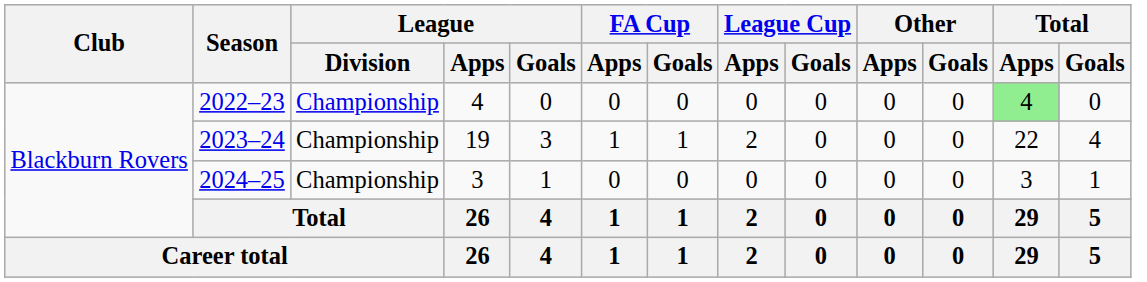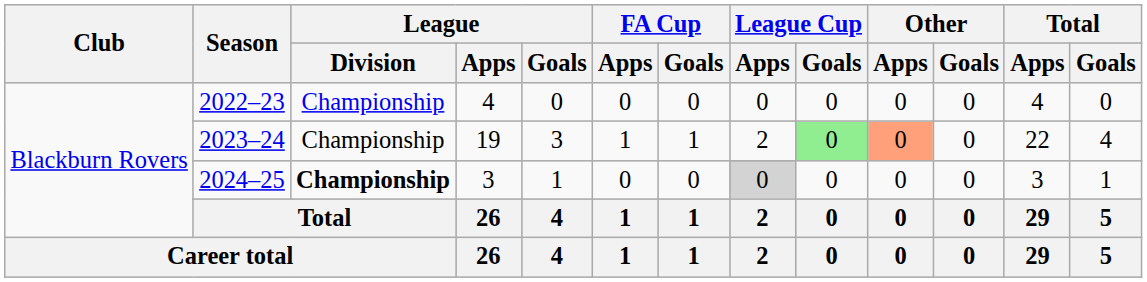(1026, 101) lightgreen background -> (1037, 101) no background
(821, 140) no background -> (832, 140) lightgreen background
(890, 140) no background -> (901, 140) lightsalmon background
(368, 179) normal -> (373, 179) bold
(752, 179) no background -> (762, 179) lightgrey background
